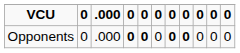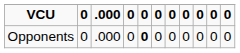(131, 36) bold -> (131, 36) normal
(172, 36) bold -> (172, 36) normal
(186, 36) bold -> (186, 36) normal
